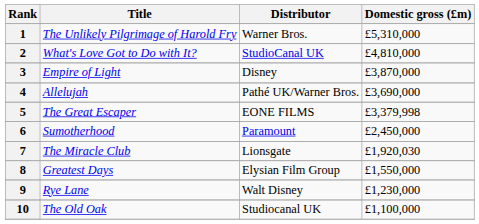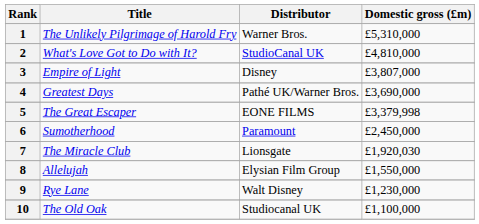(393, 72) £3,870,000 -> (393, 72) £3,807,000
(65, 92) Allelujah -> (78, 92) Greatest Days
(78, 170) Greatest Days -> (65, 170) Allelujah
